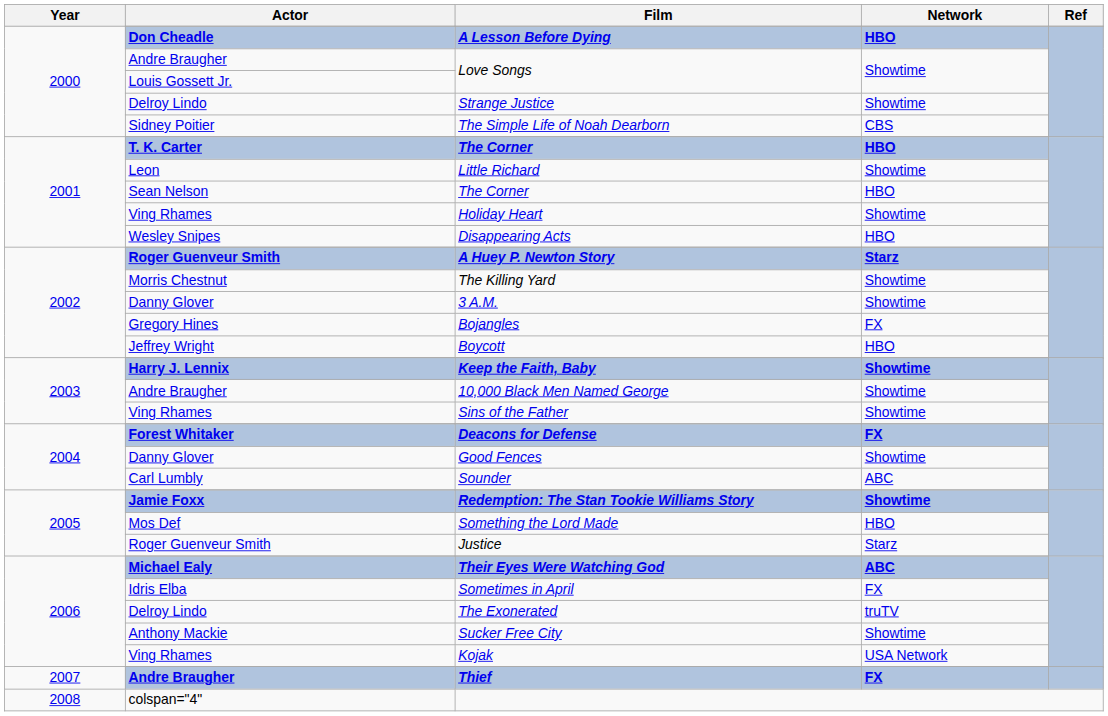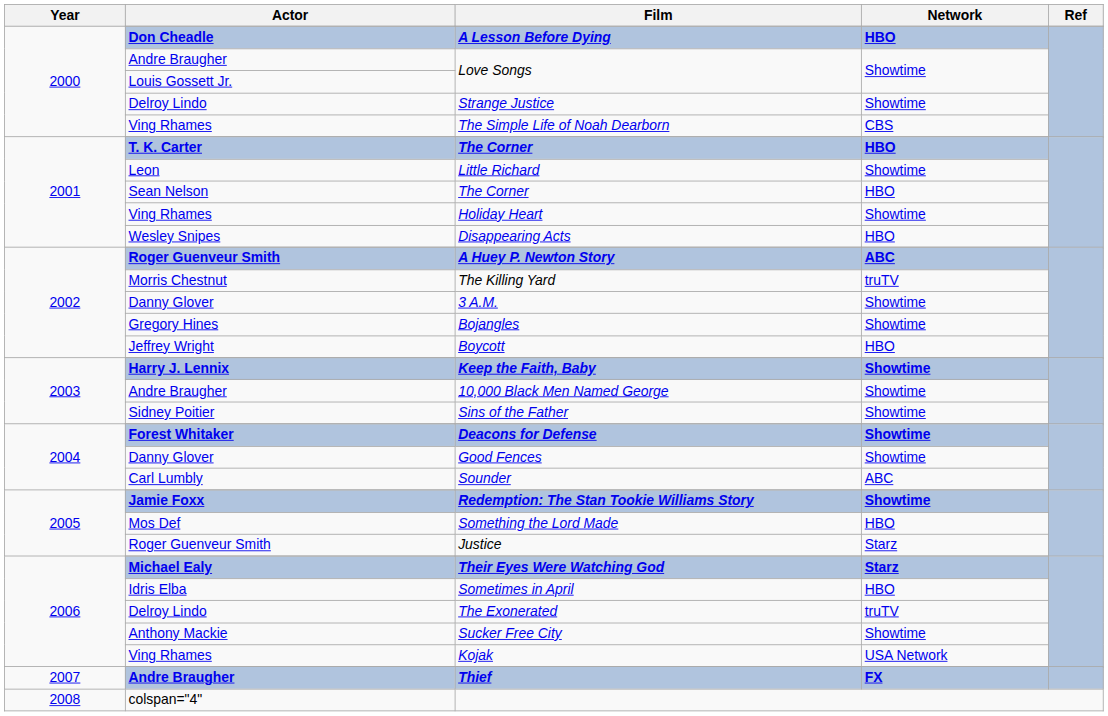(171, 125) Sidney Poitier -> (170, 125) Ving Rhames
(882, 258) Starz -> (880, 258) ABC
(895, 280) Showtime -> (882, 280) truTV
(874, 324) FX -> (895, 324) Showtime
(170, 412) Ving Rhames -> (171, 412) Sidney Poitier
(874, 434) FX -> (898, 434) Showtime
(880, 567) ABC -> (882, 567) Starz
(874, 589) FX -> (880, 589) HBO
